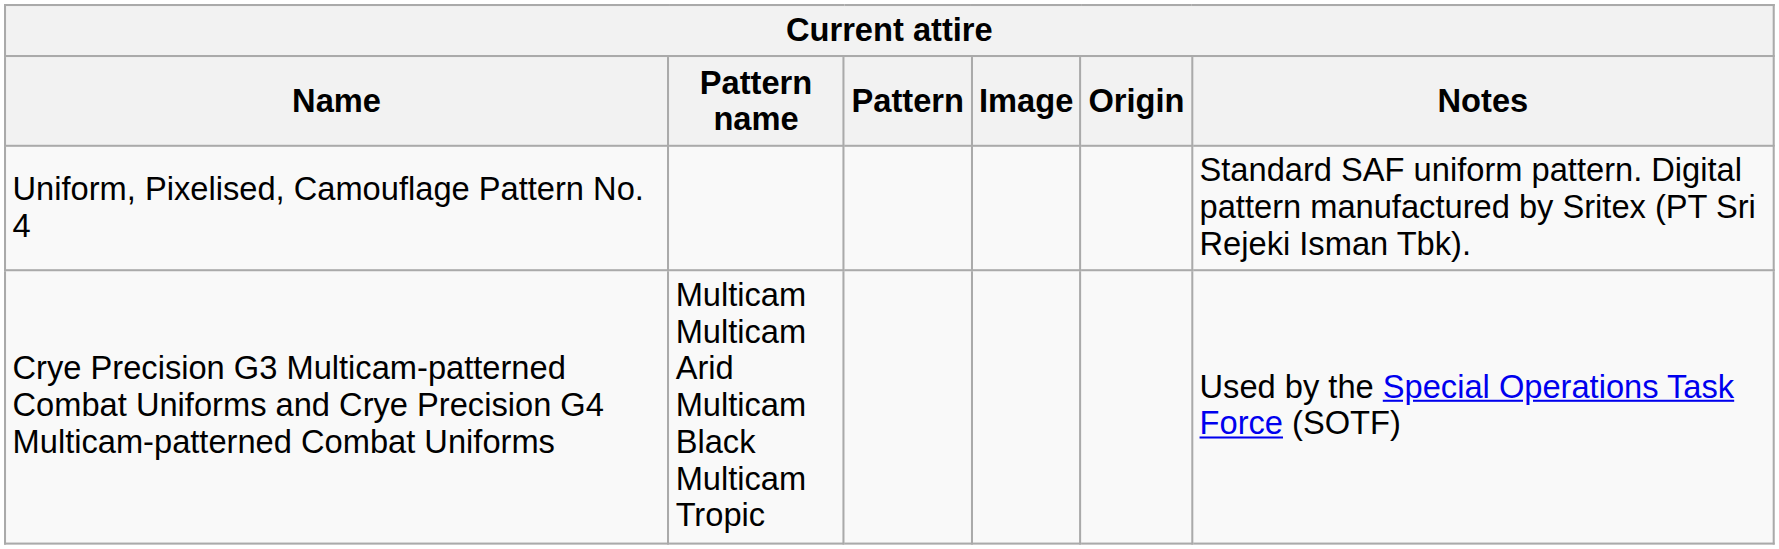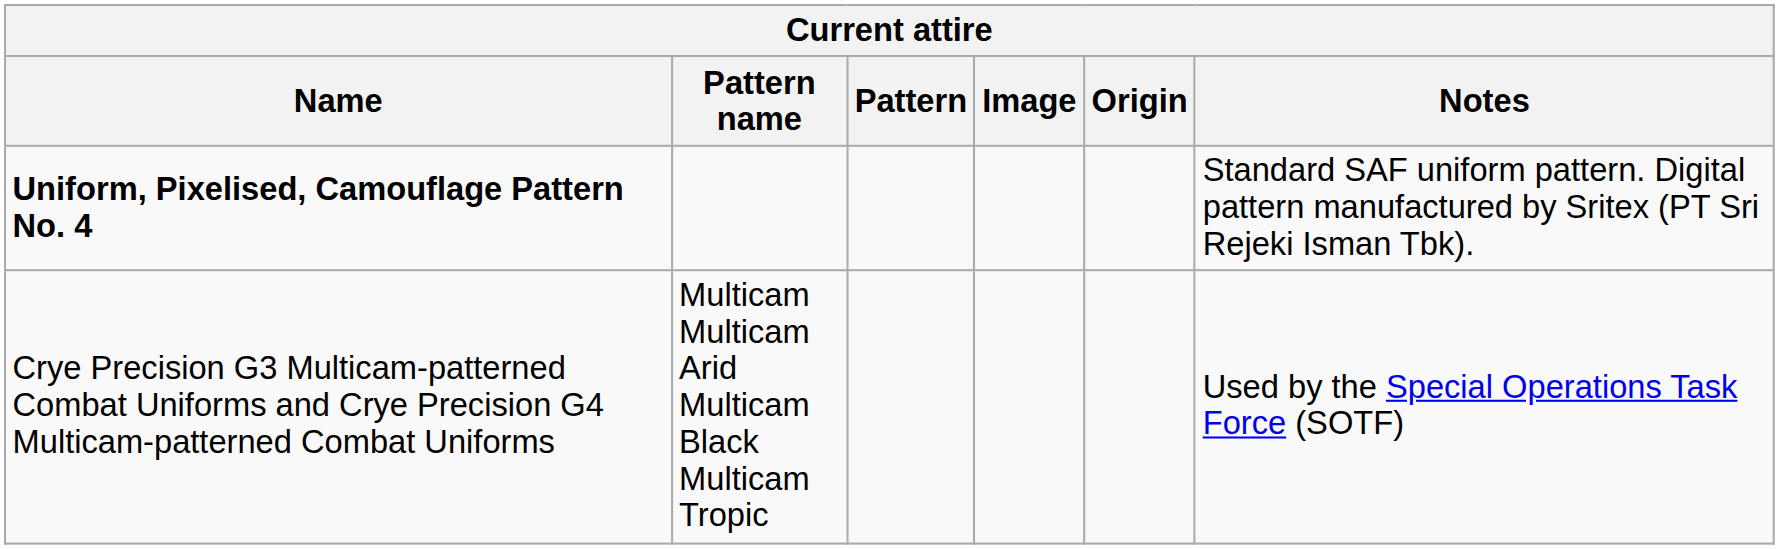(328, 207) normal -> (318, 207) bold
